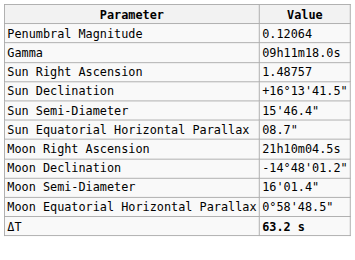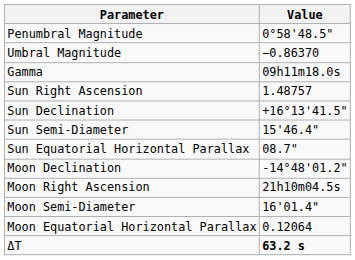(287, 33) 0.12064 -> (298, 33) 0°58'48.5"
+ row: (64, 53)
rows swapped: (78, 149) <-> (64, 168)
(298, 207) 0°58'48.5" -> (287, 226) 0.12064
